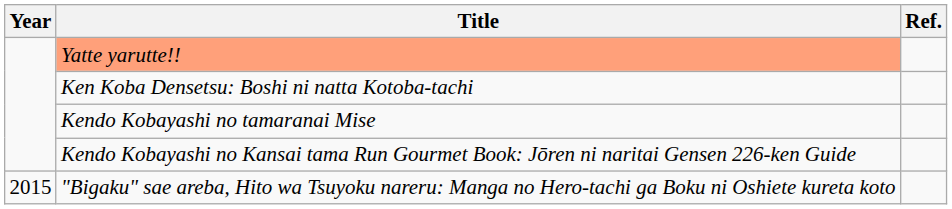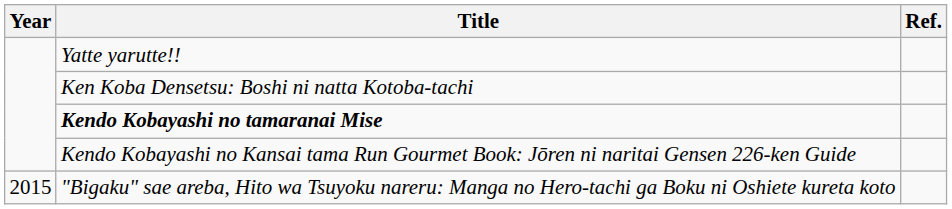(121, 54) lightsalmon background -> (121, 54) no background
(218, 120) normal -> (222, 120) bold
